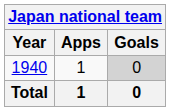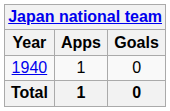(137, 67) lightgrey background -> (137, 67) no background
